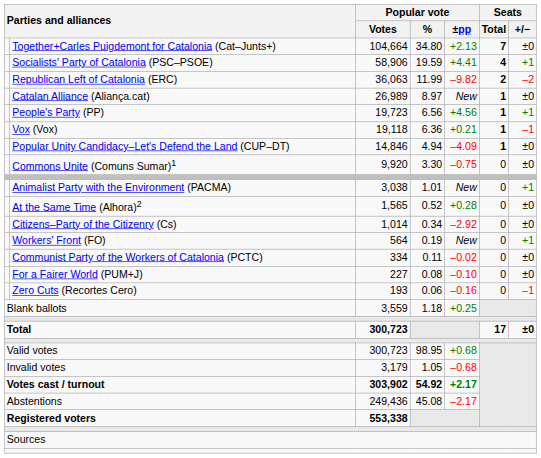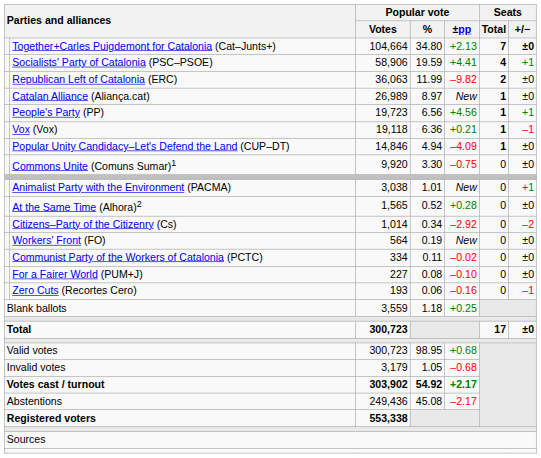(528, 46) normal -> (528, 46) bold
(528, 79) –2 -> (528, 79) ±0
(528, 224) ±0 -> (528, 224) –2
(528, 241) +1 -> (528, 241) ±0
